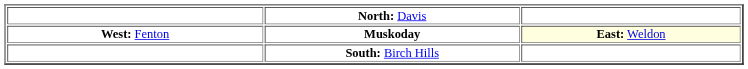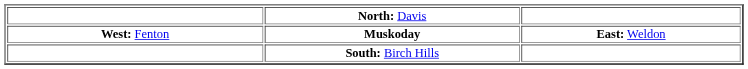(631, 34) lightyellow background -> (631, 34) no background
